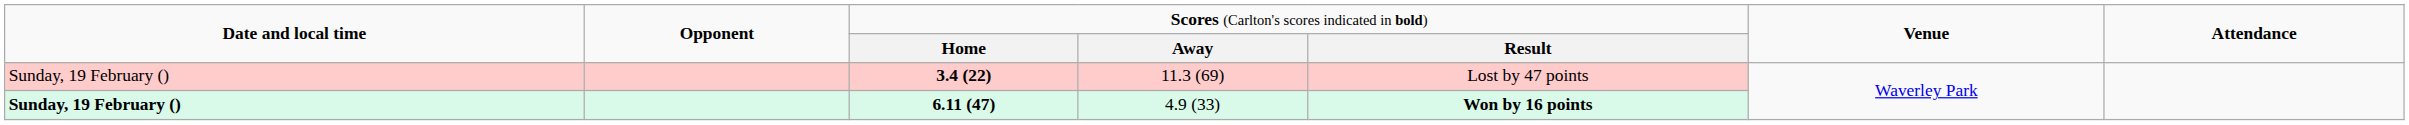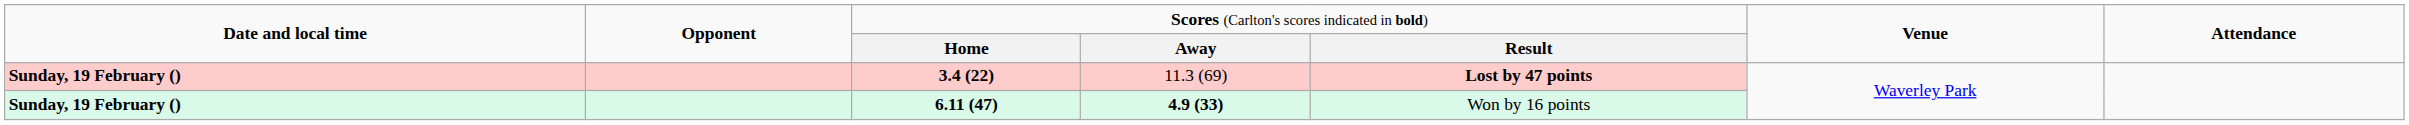(89, 76) normal -> (95, 76) bold
(1528, 76) normal -> (1529, 76) bold
(1193, 105) normal -> (1196, 105) bold
(1528, 105) bold -> (1529, 105) normal
